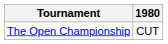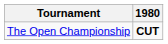(148, 31) normal -> (148, 31) bold
